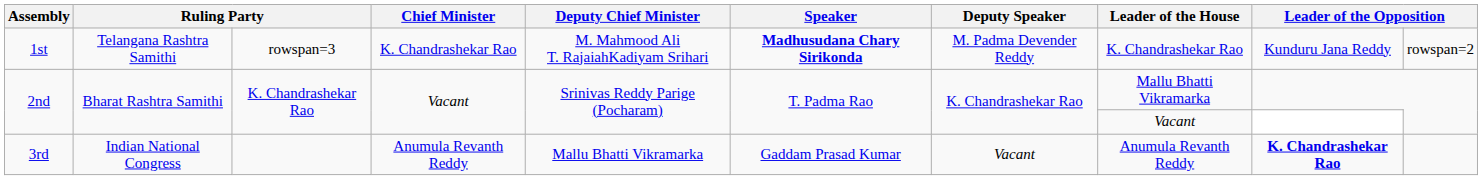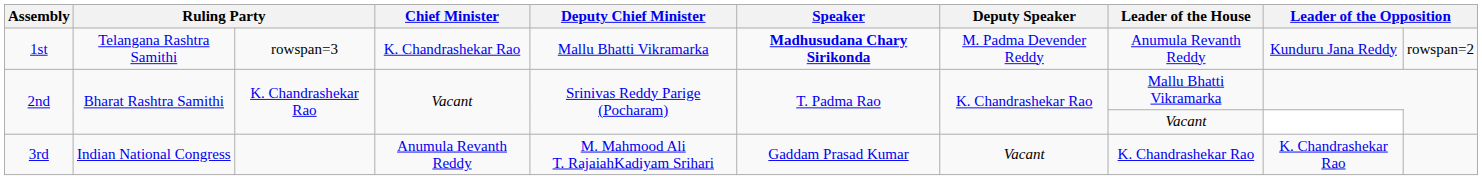(628, 48) M. Mahmood Ali T. RajaiahKadiyam Srihari -> (633, 48) Mallu Bhatti Vikramarka
(1175, 48) K. Chandrashekar Rao -> (1186, 48) Anumula Revanth Reddy
(628, 154) Mallu Bhatti Vikramarka -> (633, 154) M. Mahmood Ali T. RajaiahKadiyam Srihari
(1175, 154) Anumula Revanth Reddy -> (1186, 154) K. Chandrashekar Rao
(1328, 154) bold -> (1333, 154) normal
